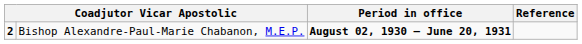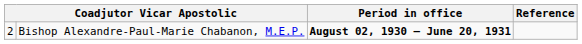(10, 31) bold -> (10, 31) normal
